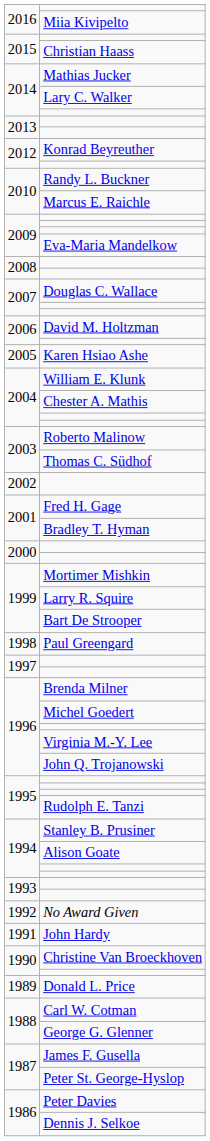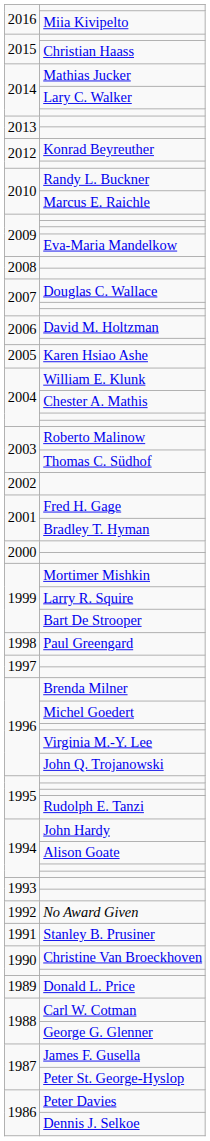(99, 830) Stanley B. Prusiner -> (77, 830) John Hardy
(77, 934) John Hardy -> (99, 934) Stanley B. Prusiner
